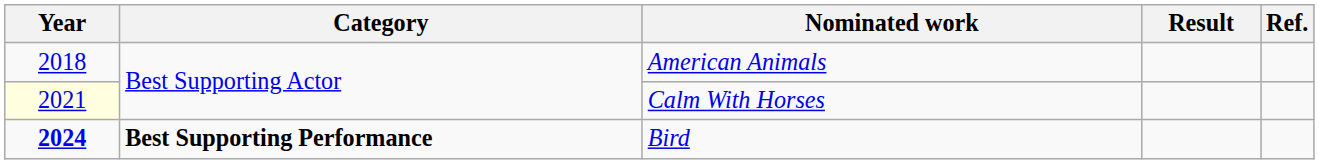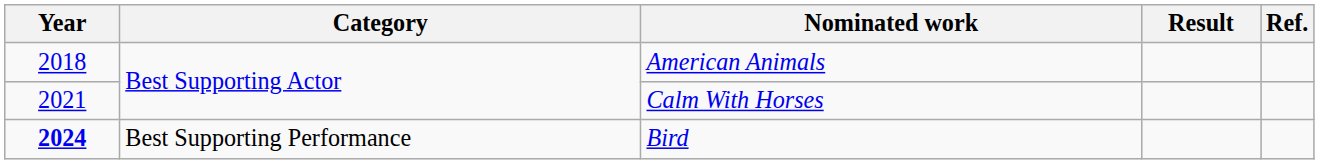(62, 100) lightyellow background -> (62, 100) no background
(279, 138) bold -> (268, 138) normal
